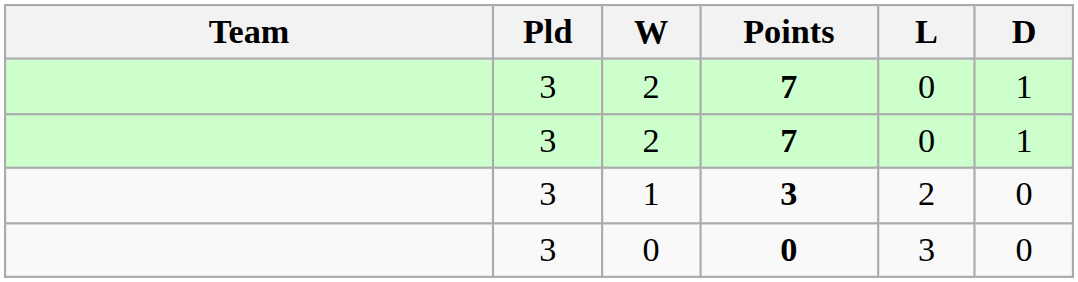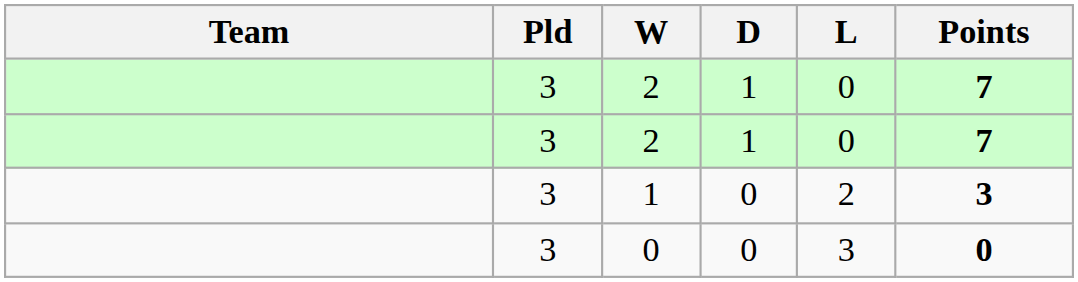columns swapped: (1024, 31) <-> (789, 31)
